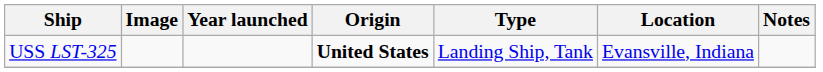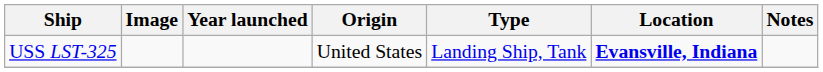(373, 51) bold -> (369, 51) normal
(678, 51) normal -> (676, 51) bold
